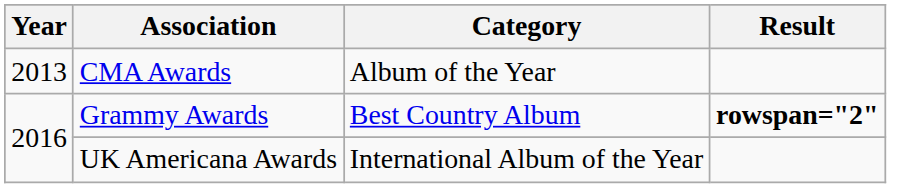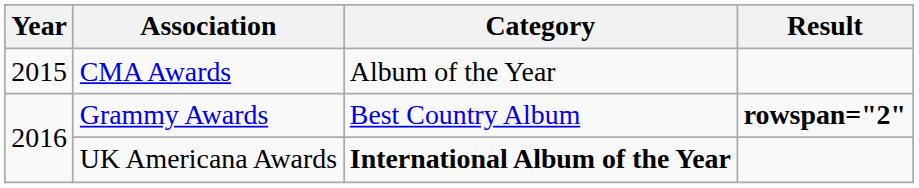(39, 70) 2013 -> (39, 70) 2015
(527, 159) normal -> (540, 159) bold
